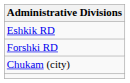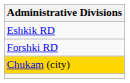(38, 64) no background -> (38, 64) gold background
